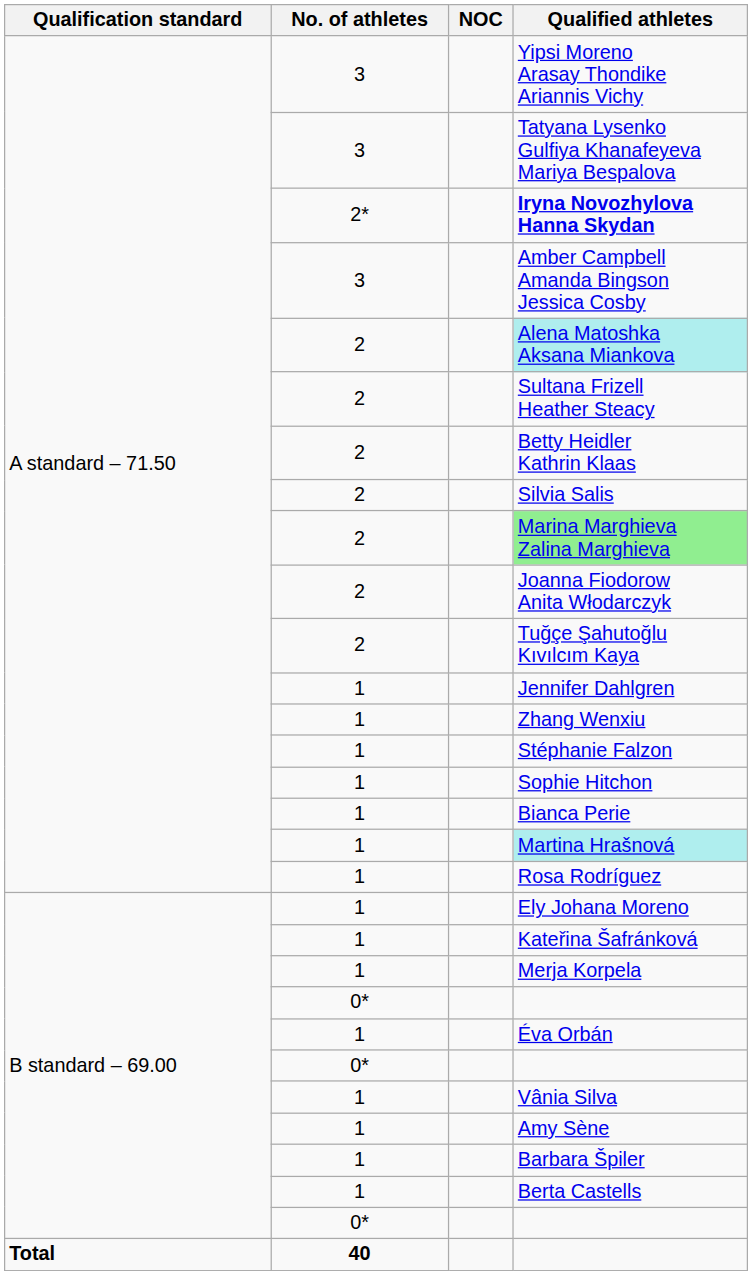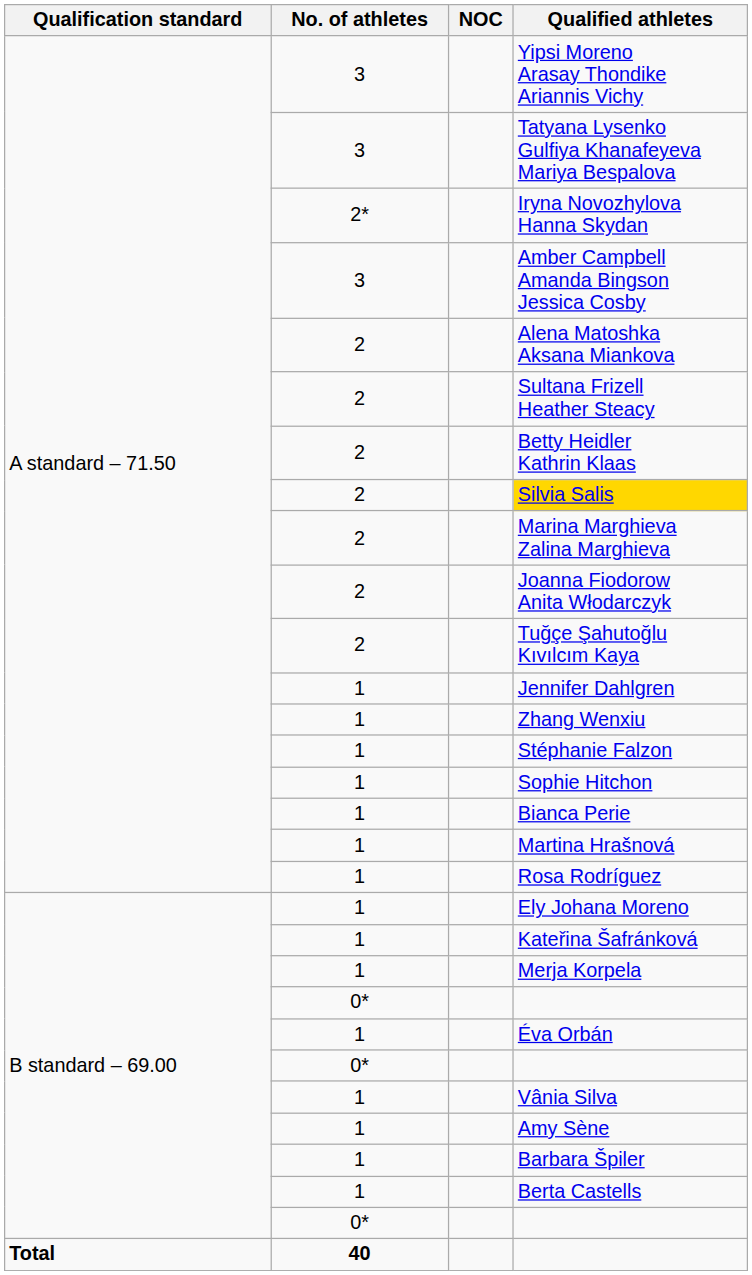(605, 215) bold -> (599, 215) normal
(596, 344) paleturquoise background -> (596, 344) no background
(566, 495) no background -> (566, 495) gold background
(597, 537) lightgreen background -> (597, 537) no background
(596, 845) paleturquoise background -> (596, 845) no background
